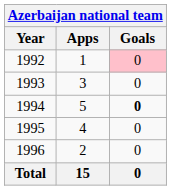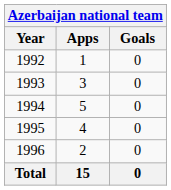(138, 60) pink background -> (138, 60) no background
(138, 106) bold -> (138, 106) normal
